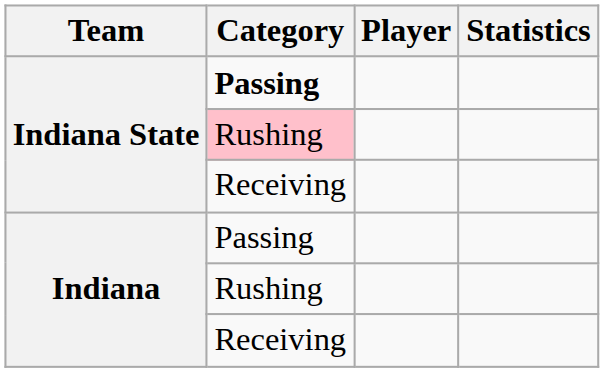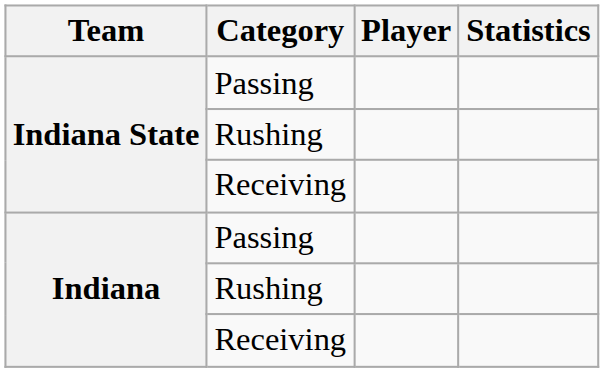(267, 82) bold -> (264, 82) normal
(269, 133) pink background -> (269, 133) no background
